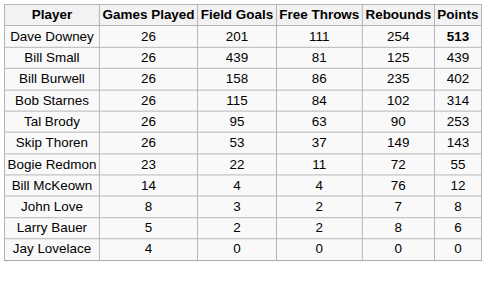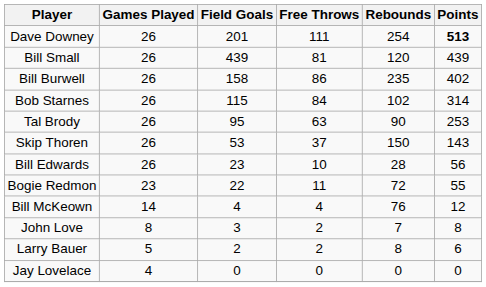(398, 57) 125 -> (398, 57) 120
(398, 143) 149 -> (398, 143) 150
+ row: (52, 164)
